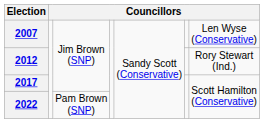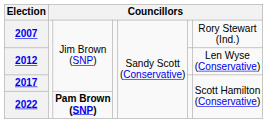(224, 34) Len Wyse (Conservative) -> (227, 34) Rory Stewart (Ind.)
(224, 61) Rory Stewart (Ind.) -> (227, 61) Len Wyse (Conservative)
(81, 104) normal -> (83, 104) bold
